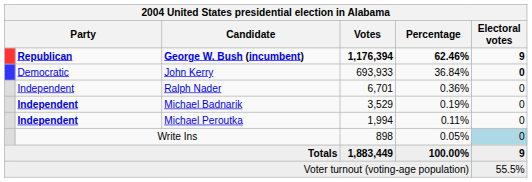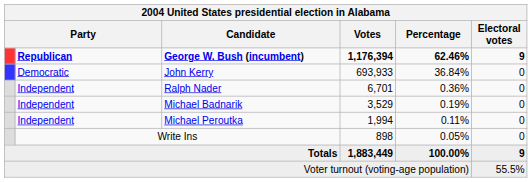(522, 72) bold -> (522, 72) normal
(48, 105) bold -> (46, 105) normal
(48, 121) bold -> (46, 121) normal
(522, 137) lightblue background -> (522, 137) no background
